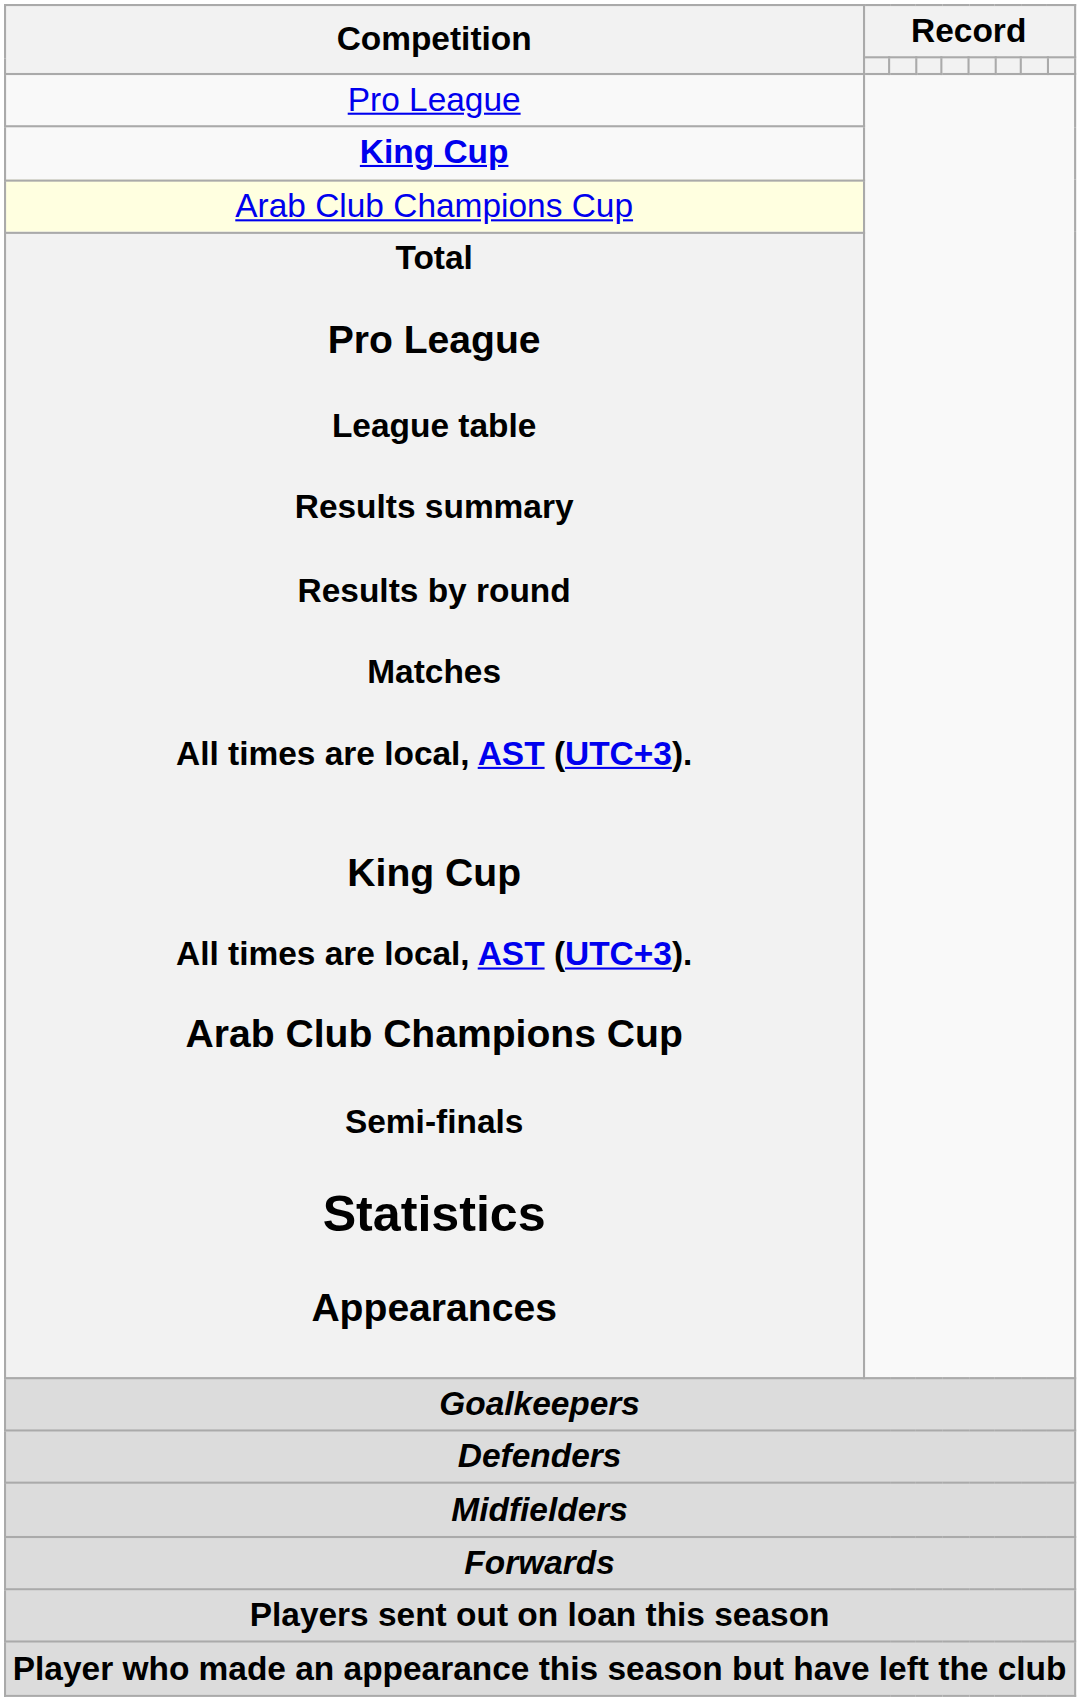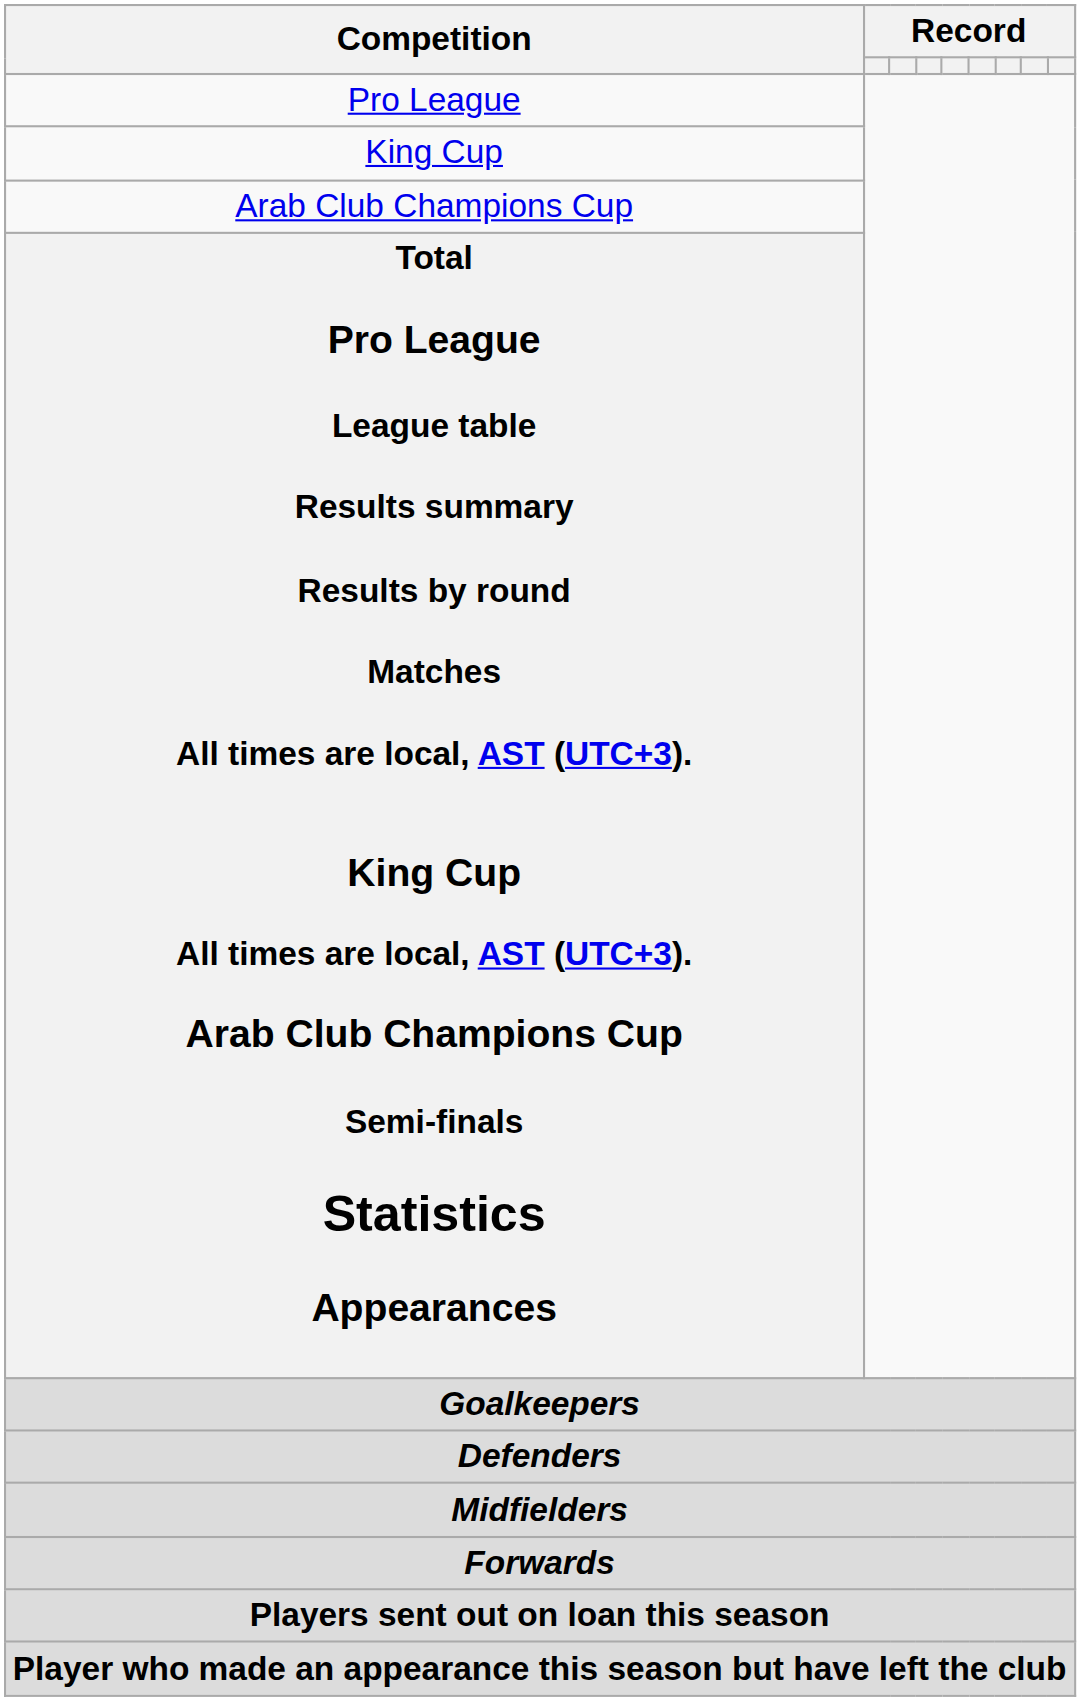(434, 152) bold -> (434, 152) normal
(434, 205) lightyellow background -> (434, 205) no background
